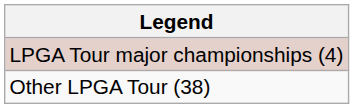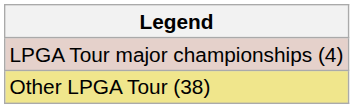(110, 87) no background -> (110, 87) khaki background
